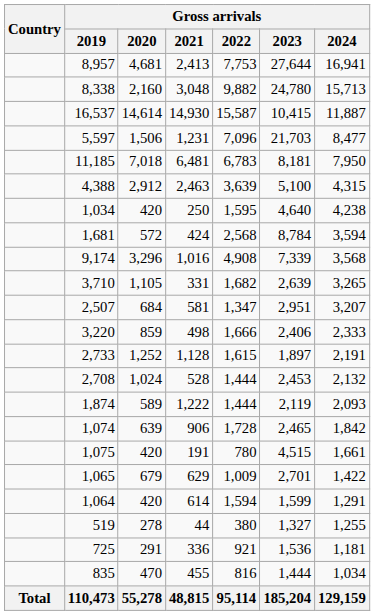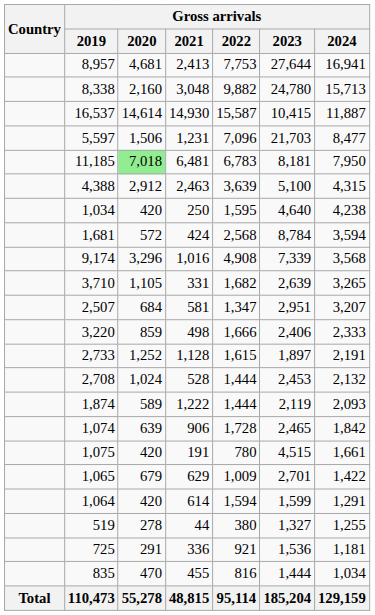(146, 162) no background -> (146, 162) lightgreen background
